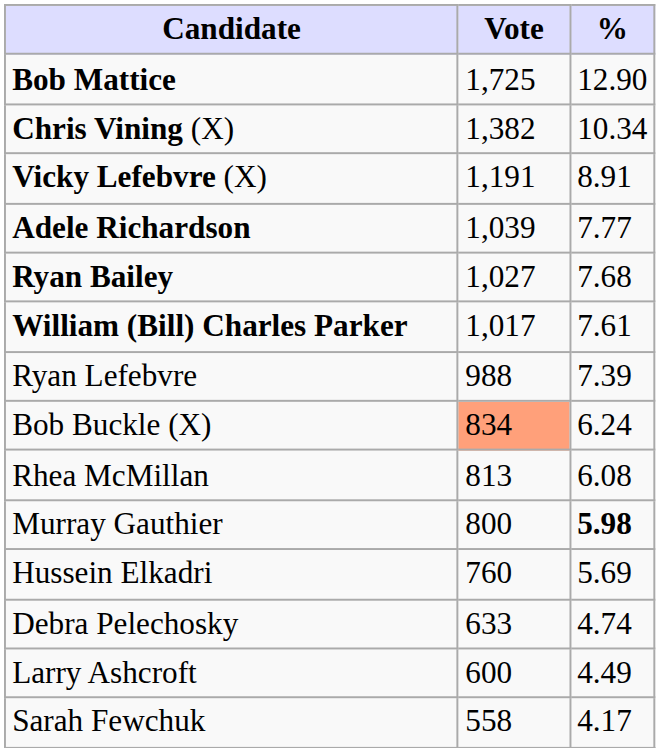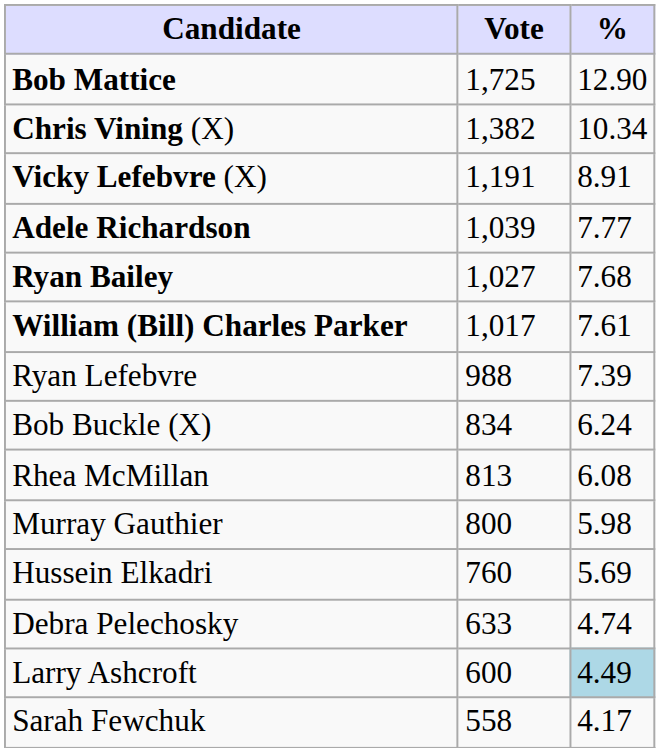(489, 425) lightsalmon background -> (489, 425) no background
(604, 524) bold -> (604, 524) normal
(604, 672) no background -> (604, 672) lightblue background
